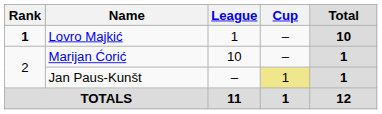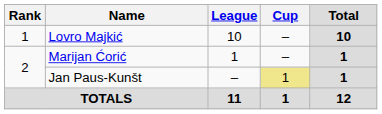(25, 36) bold -> (25, 36) normal
(234, 36) 1 -> (234, 36) 10
(234, 57) 10 -> (234, 57) 1
